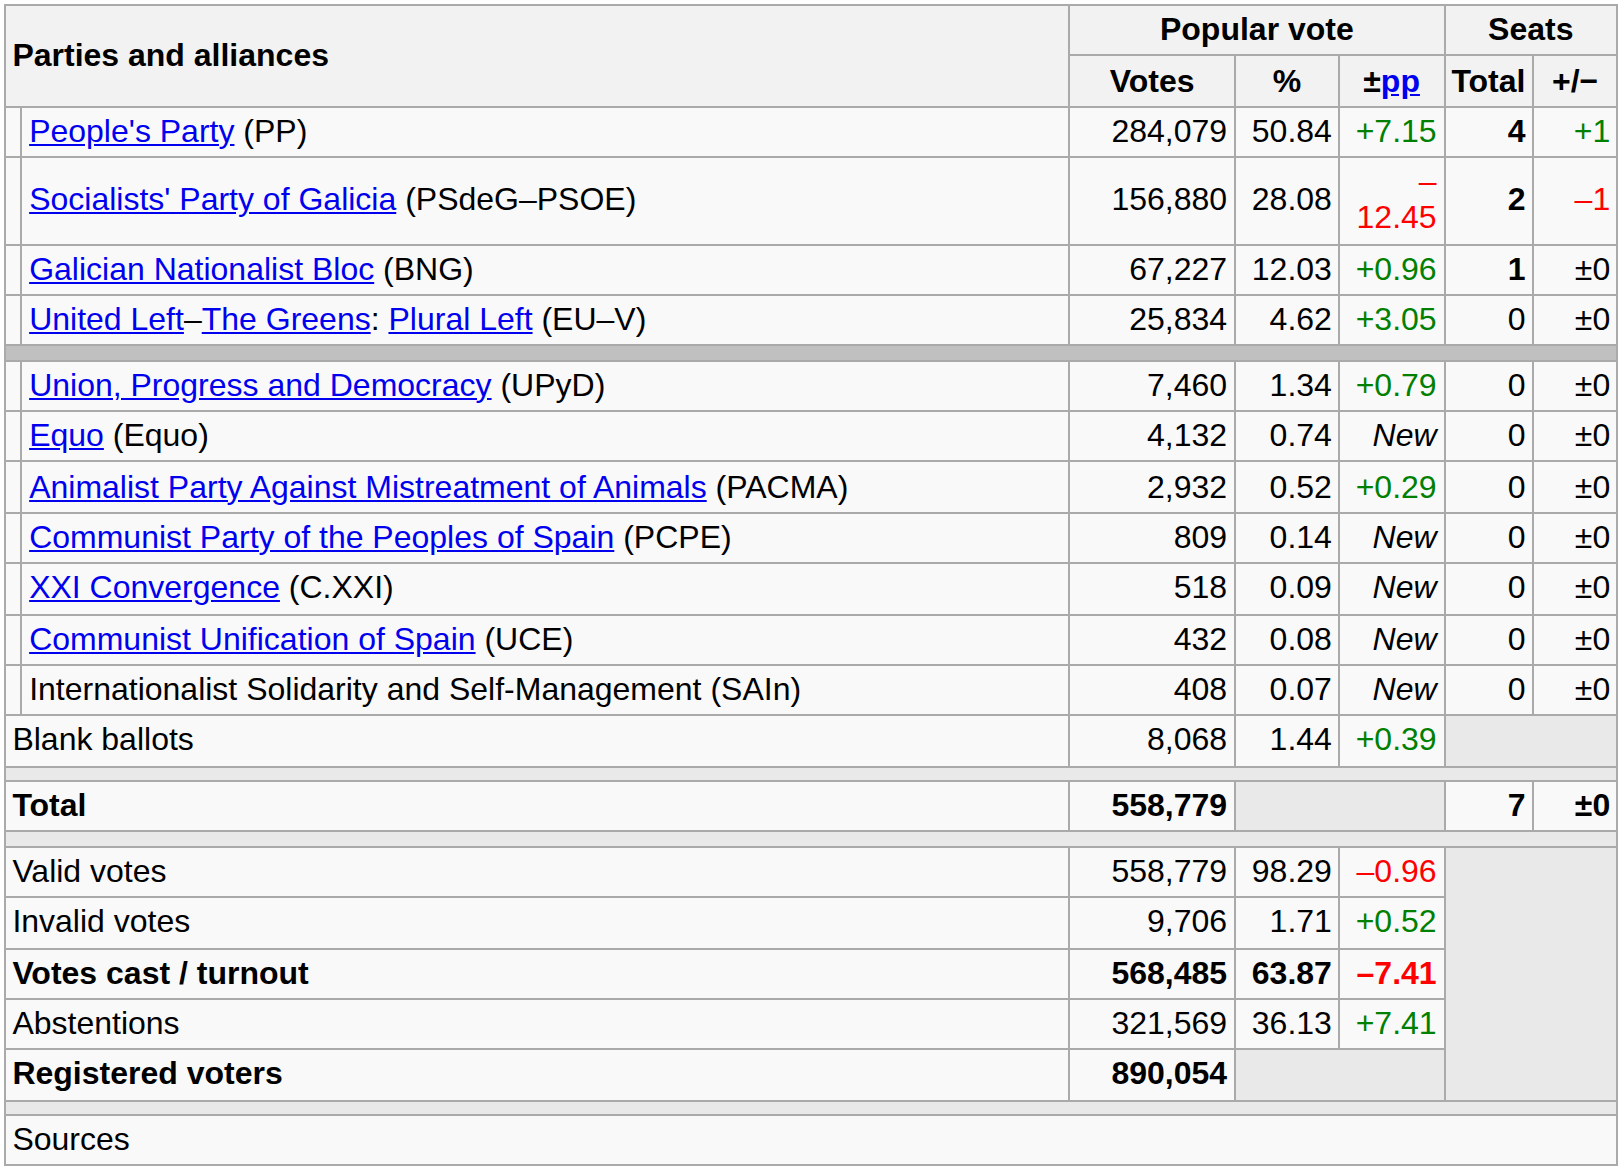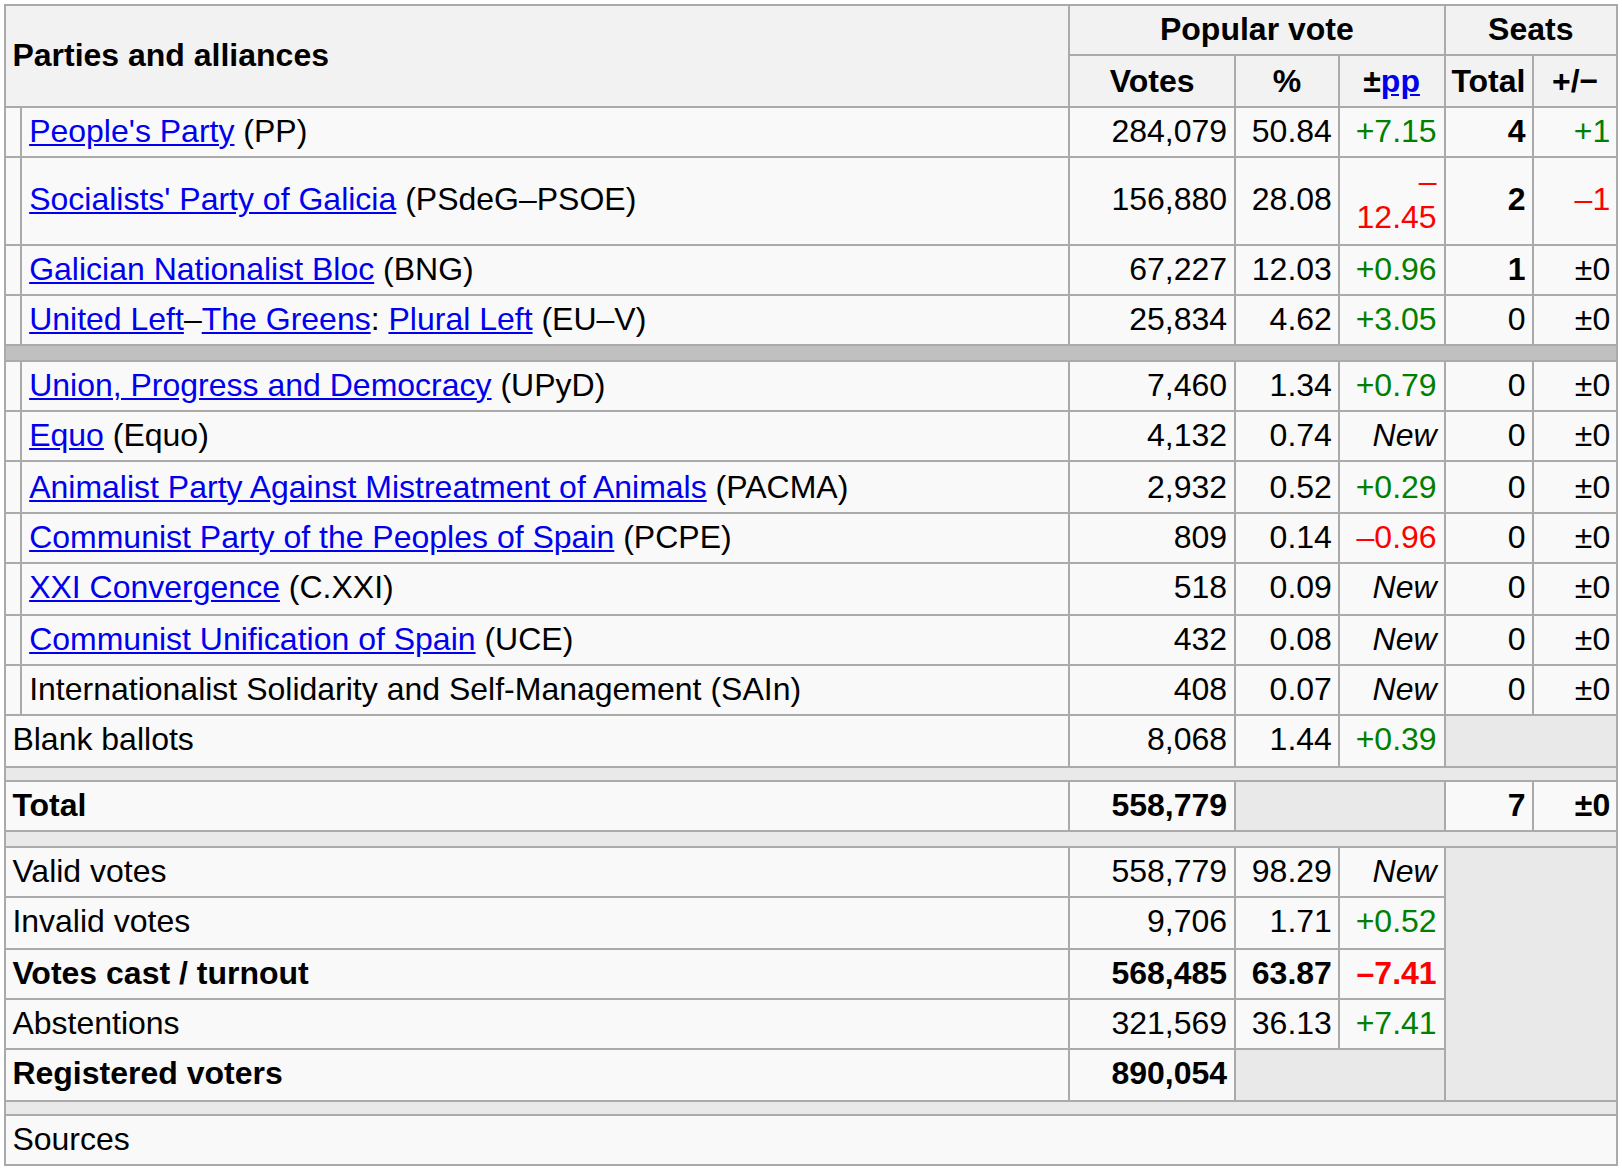(1405, 537) New -> (1397, 537) –0.96
(1397, 871) –0.96 -> (1405, 871) New
